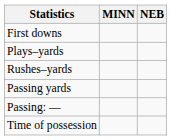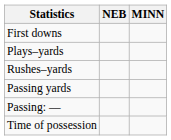columns swapped: (152, 14) <-> (118, 14)
